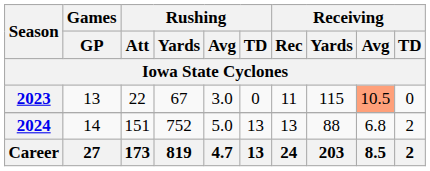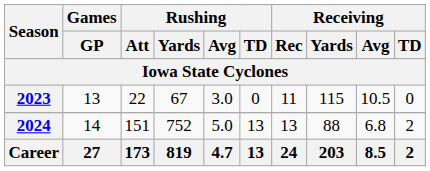(375, 98) lightsalmon background -> (375, 98) no background
